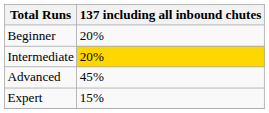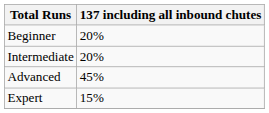(92, 56) gold background -> (92, 56) no background
